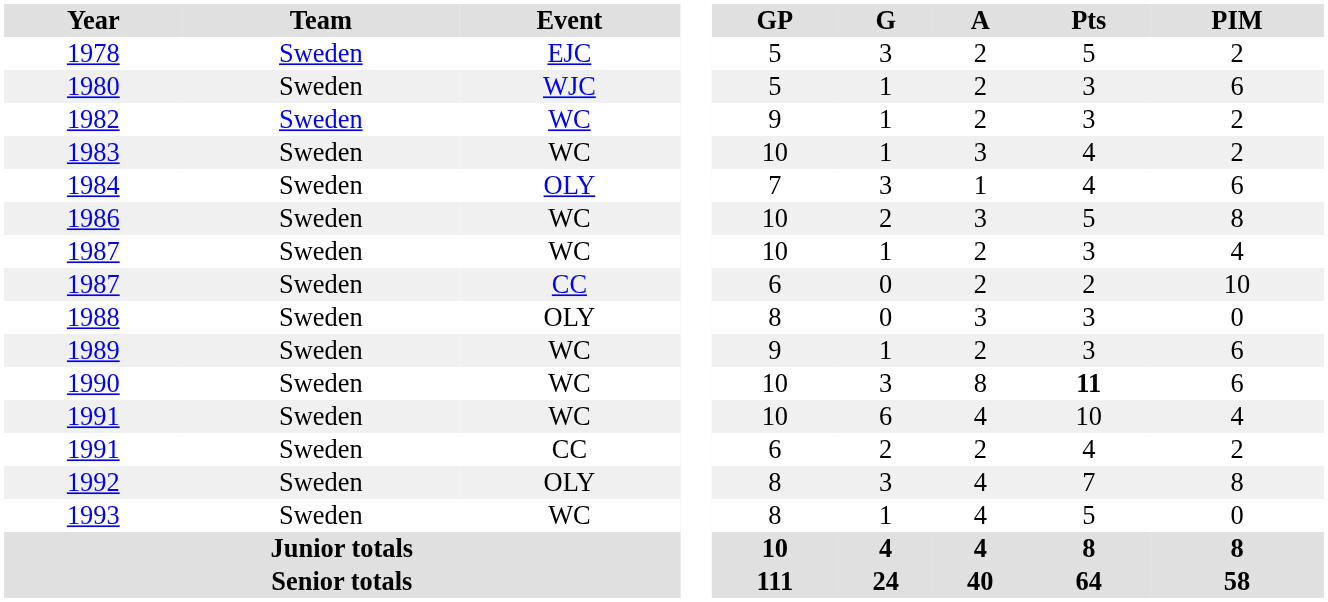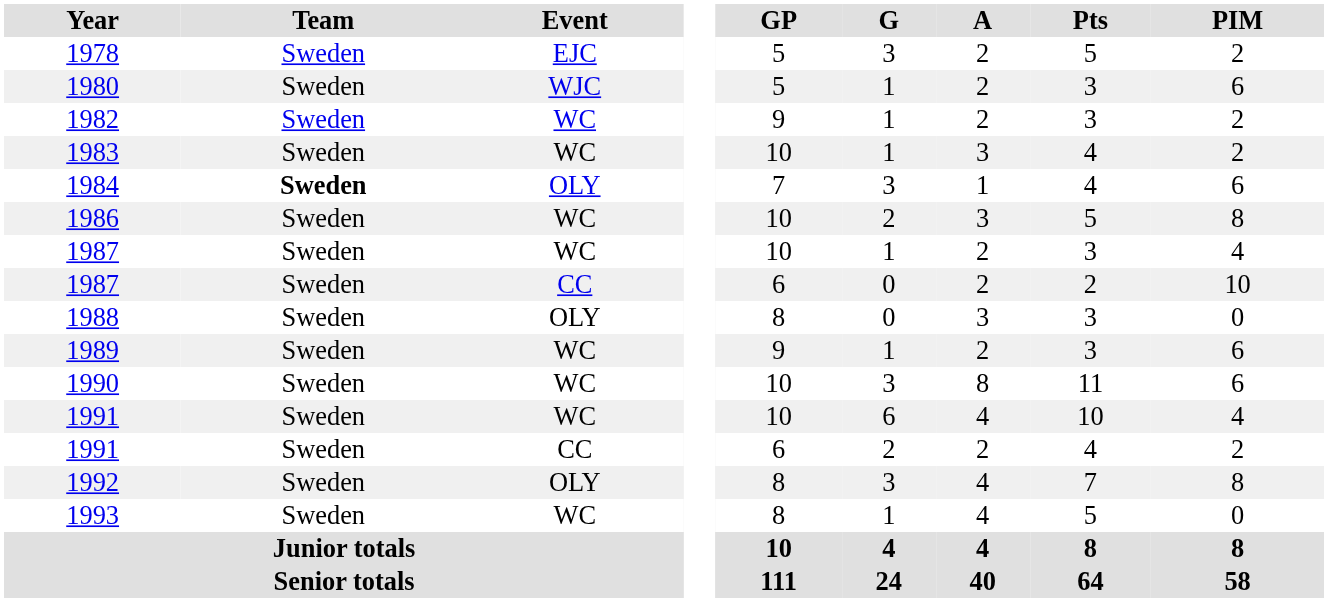(321, 185) normal -> (323, 185) bold
(1089, 383) bold -> (1090, 383) normal
